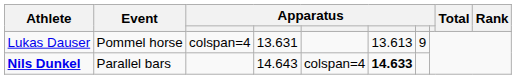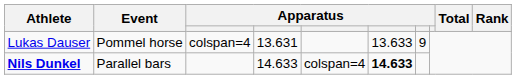(392, 43) 13.613 -> (392, 43) 13.633
(277, 64) 14.643 -> (277, 64) 14.633
